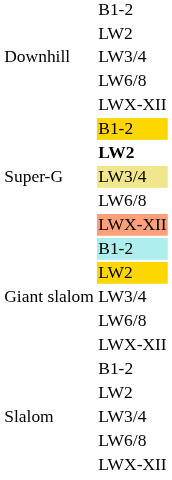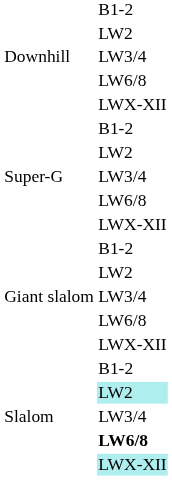(116, 128) gold background -> (116, 128) no background
(116, 152) bold -> (116, 152) normal
(122, 176) khaki background -> (122, 176) no background
(132, 224) lightsalmon background -> (132, 224) no background
(116, 248) paleturquoise background -> (116, 248) no background
(116, 272) gold background -> (116, 272) no background
(116, 392) no background -> (116, 392) paleturquoise background
(122, 440) normal -> (123, 440) bold
(132, 464) no background -> (132, 464) paleturquoise background
